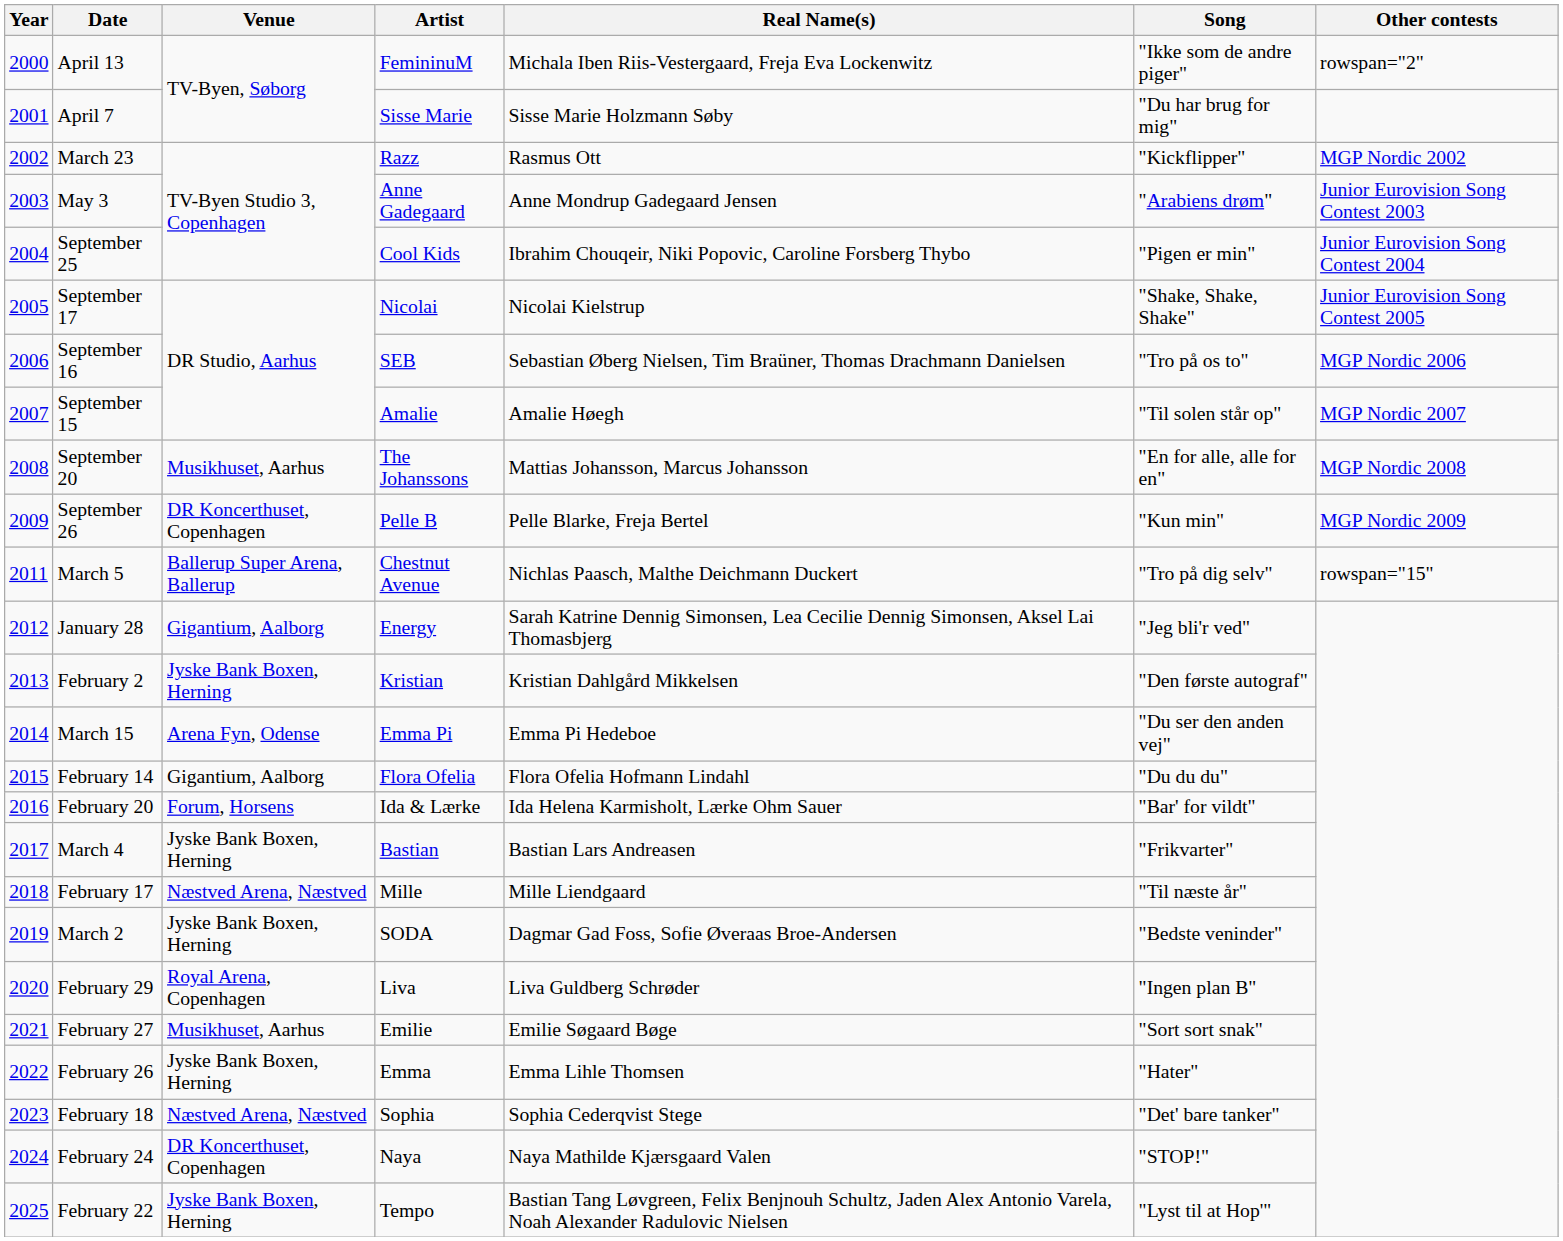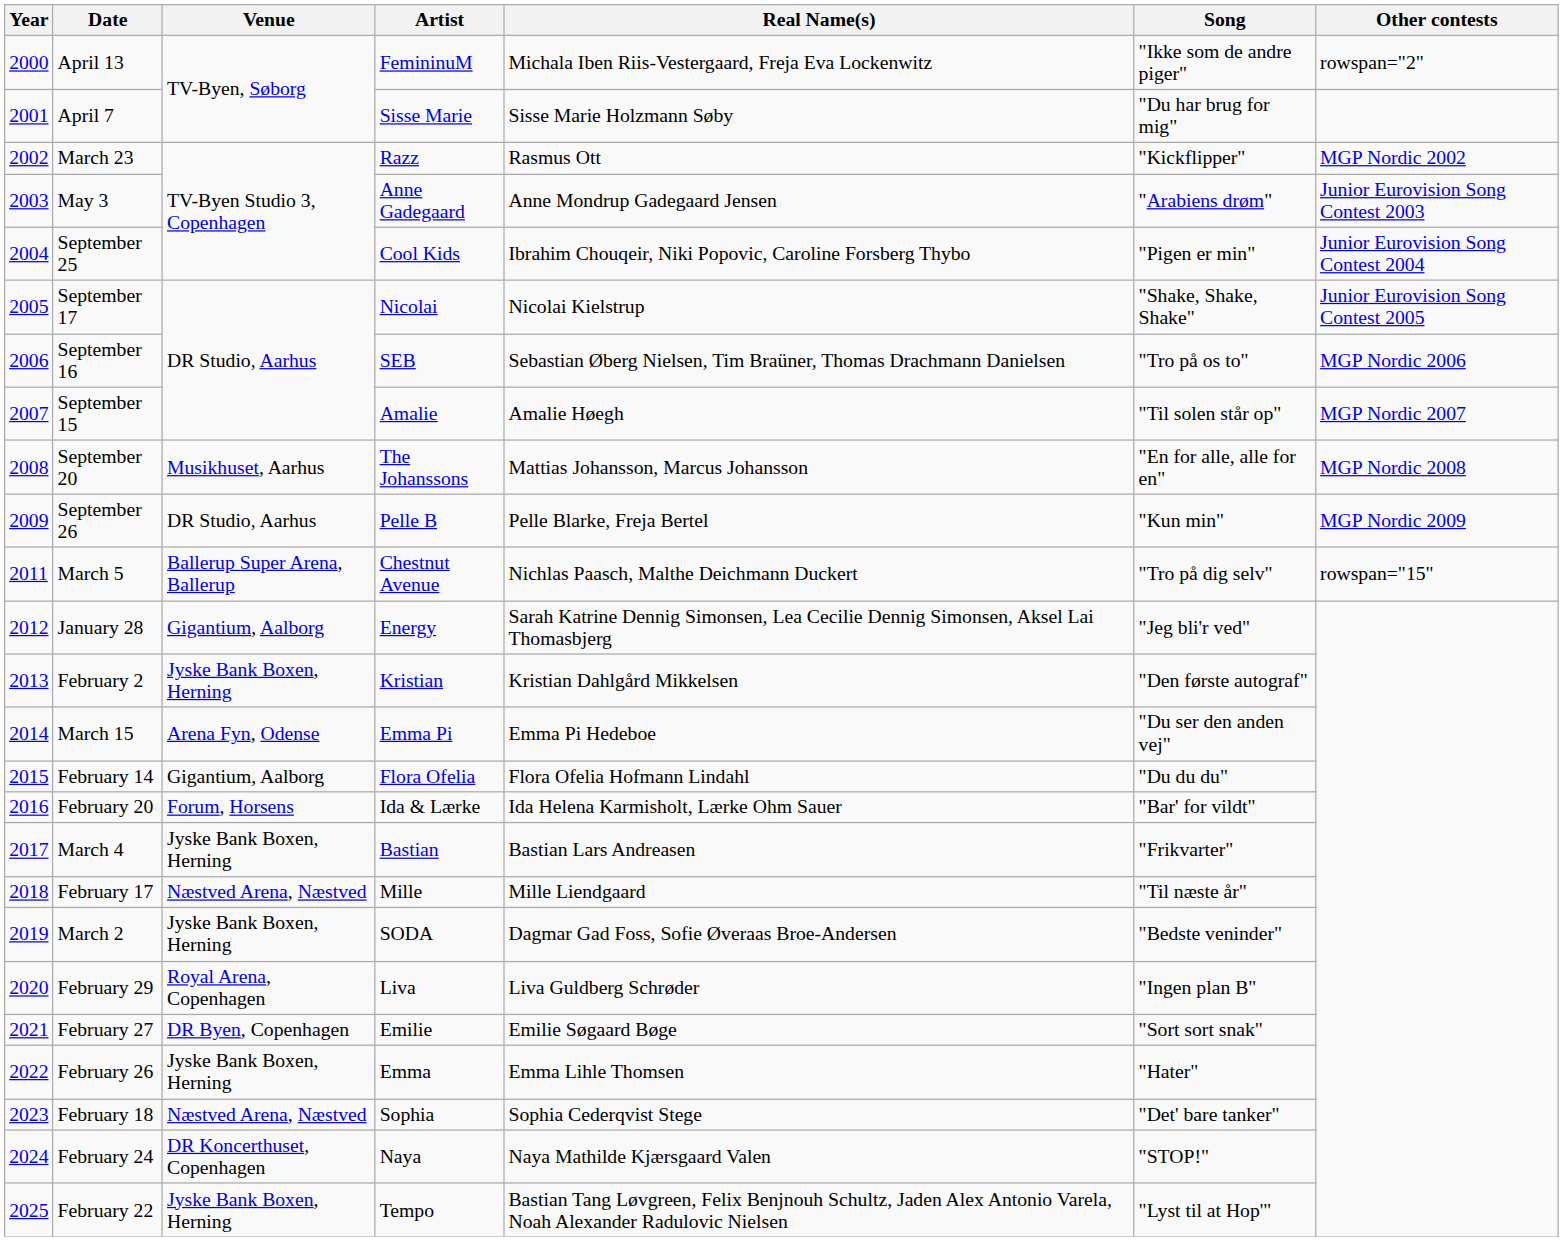(238, 520) DR Koncerthuset, Copenhagen -> (242, 520) DR Studio, Aarhus
(246, 1029) Musikhuset, Aarhus -> (258, 1029) DR Byen, Copenhagen
